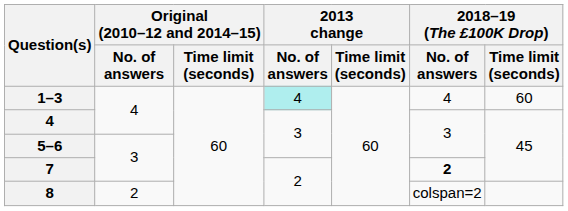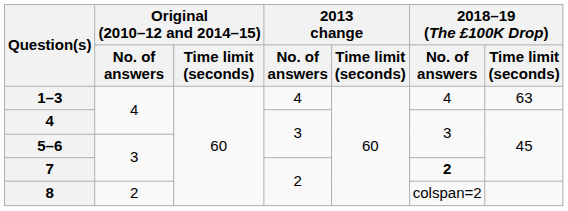(298, 97) paleturquoise background -> (298, 97) no background
(524, 97) 60 -> (524, 97) 63
